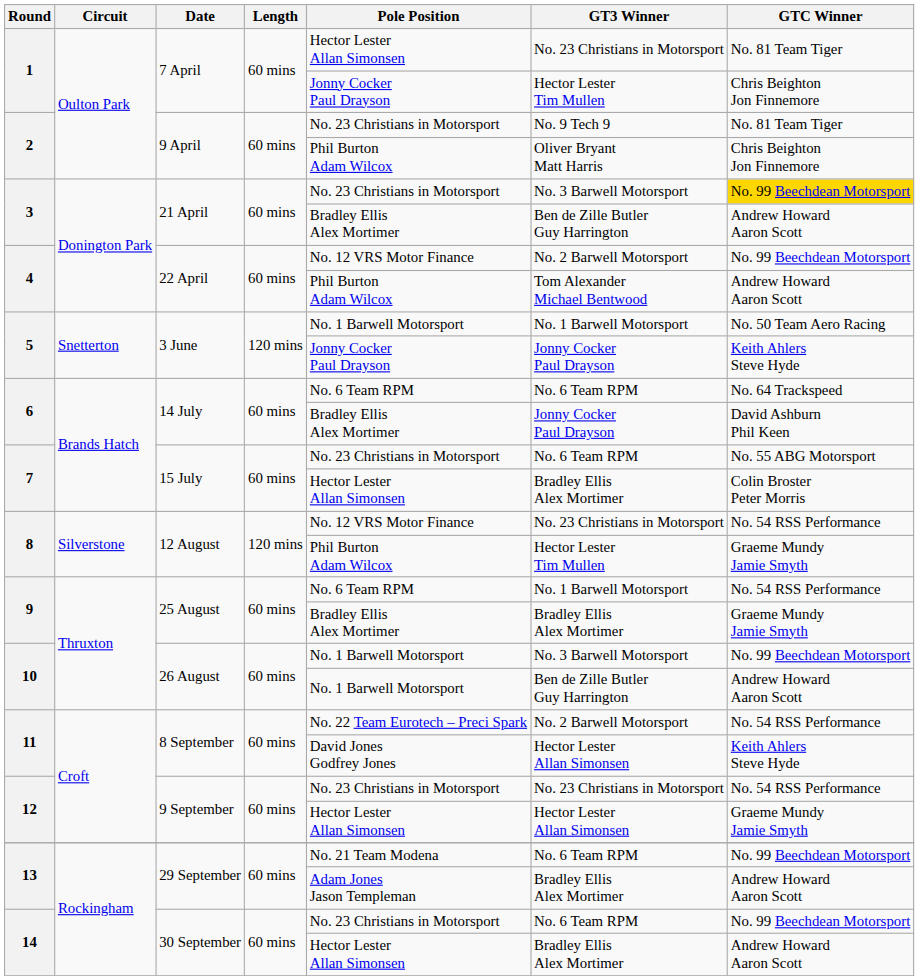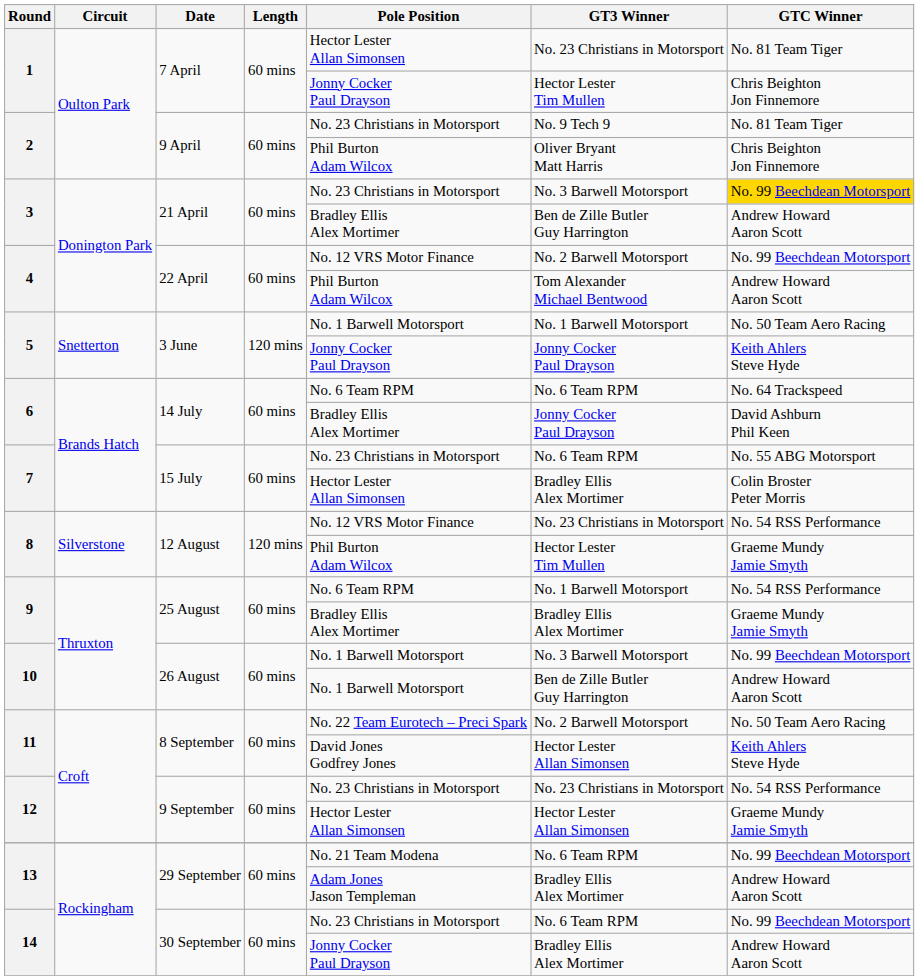(806, 721) No. 54 RSS Performance -> (808, 721) No. 50 Team Aero Racing
(357, 953) Hector Lester Allan Simonsen -> (351, 953) Jonny Cocker Paul Drayson
